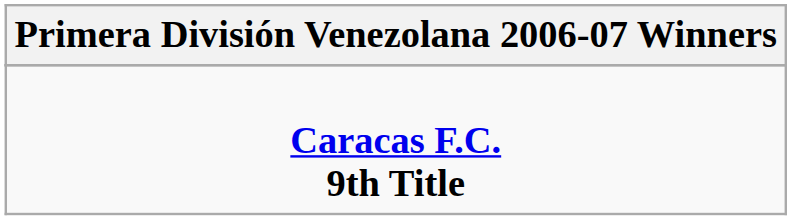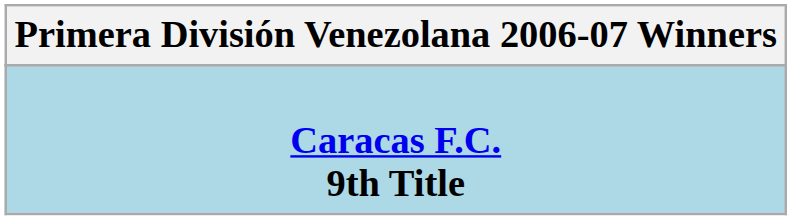(396, 160) no background -> (396, 160) lightblue background
